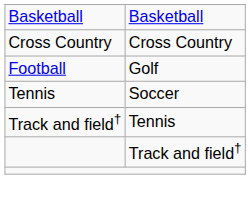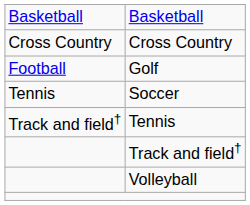+ row: (163, 179)
